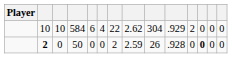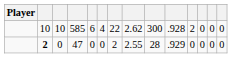(77, 28) 584 -> (77, 28) 585
(155, 28) 304 -> (155, 28) 300
(176, 28) .929 -> (176, 28) .928
(77, 45) 50 -> (77, 45) 47
(133, 45) 2.59 -> (133, 45) 2.55
(155, 45) 26 -> (155, 45) 28
(176, 45) .928 -> (176, 45) .929
(202, 45) bold -> (202, 45) normal
